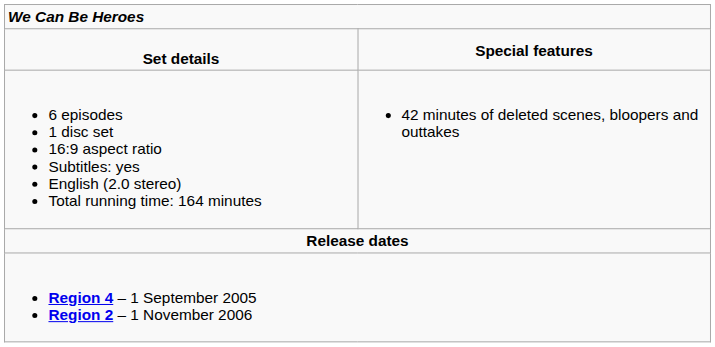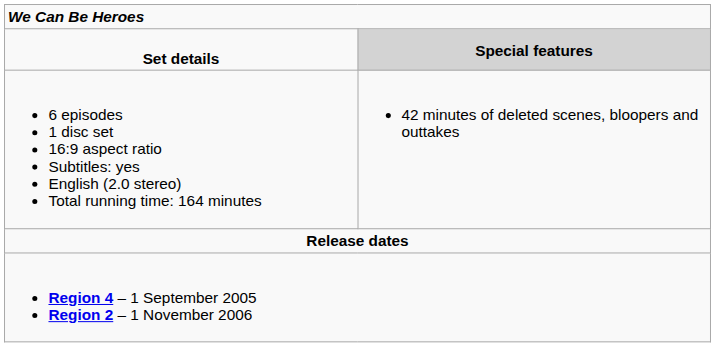(534, 50) no background -> (534, 50) lightgrey background
